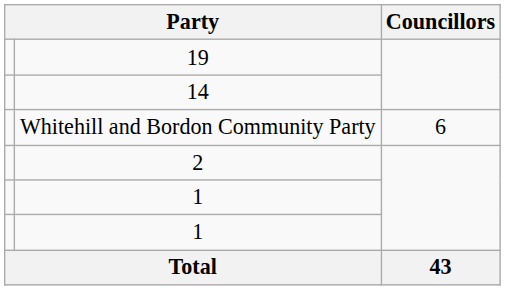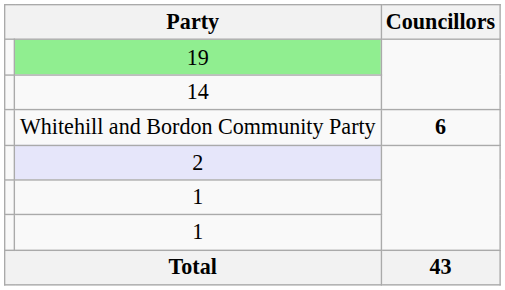(198, 57) no background -> (198, 57) lightgreen background
(440, 127) normal -> (440, 127) bold
(198, 162) no background -> (198, 162) lavender background
